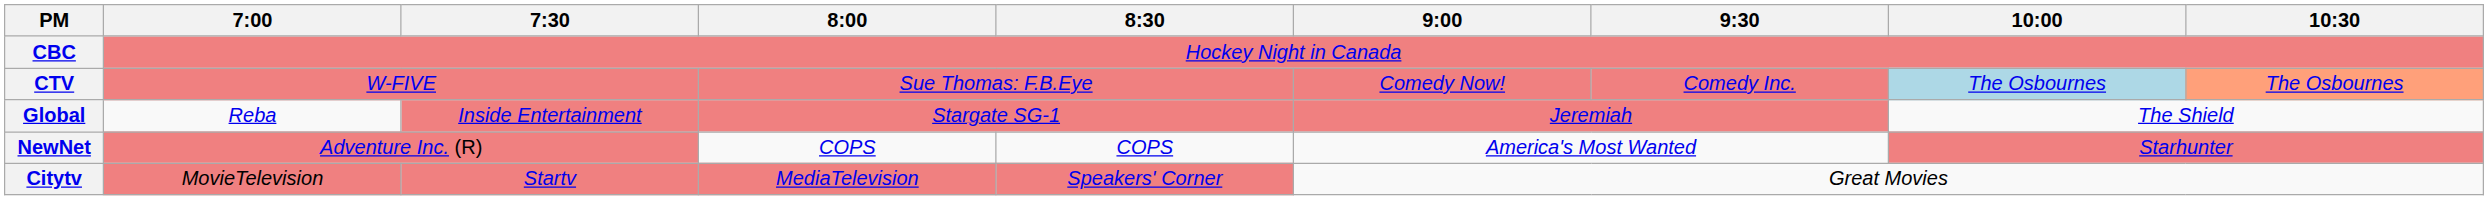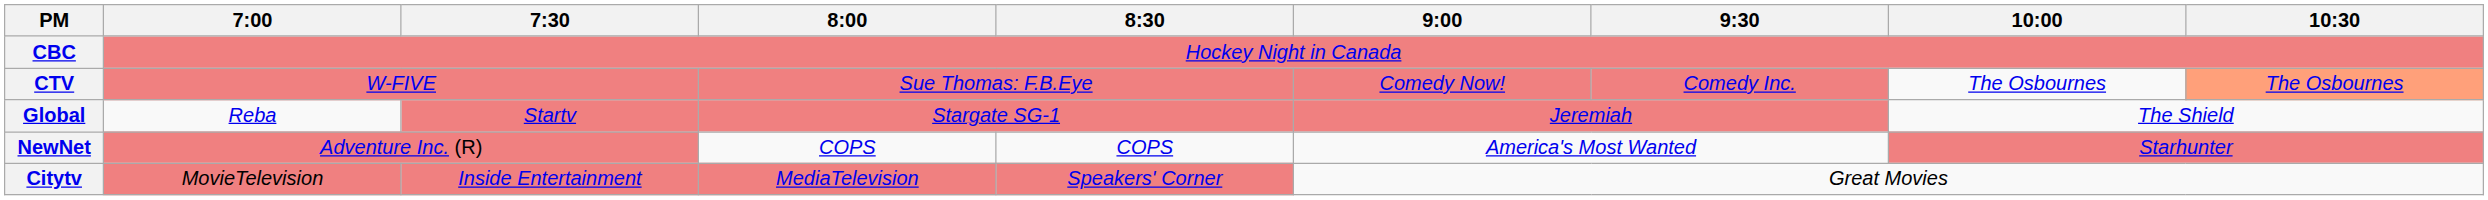(2037, 83) lightblue background -> (2037, 83) no background
(550, 115) Inside Entertainment -> (550, 115) Startv
(550, 178) Startv -> (550, 178) Inside Entertainment
